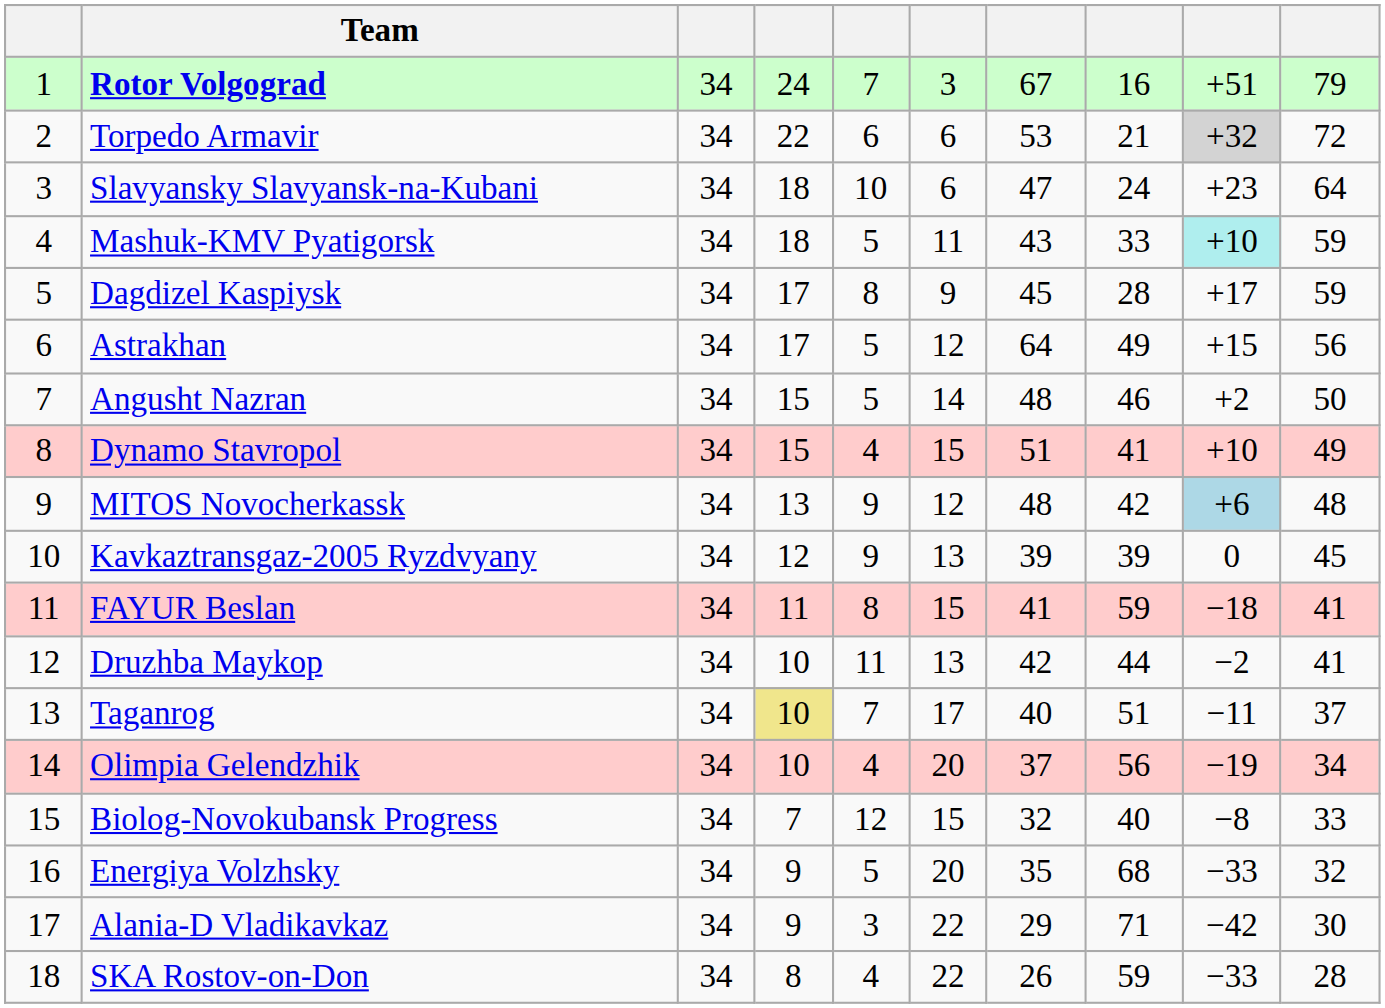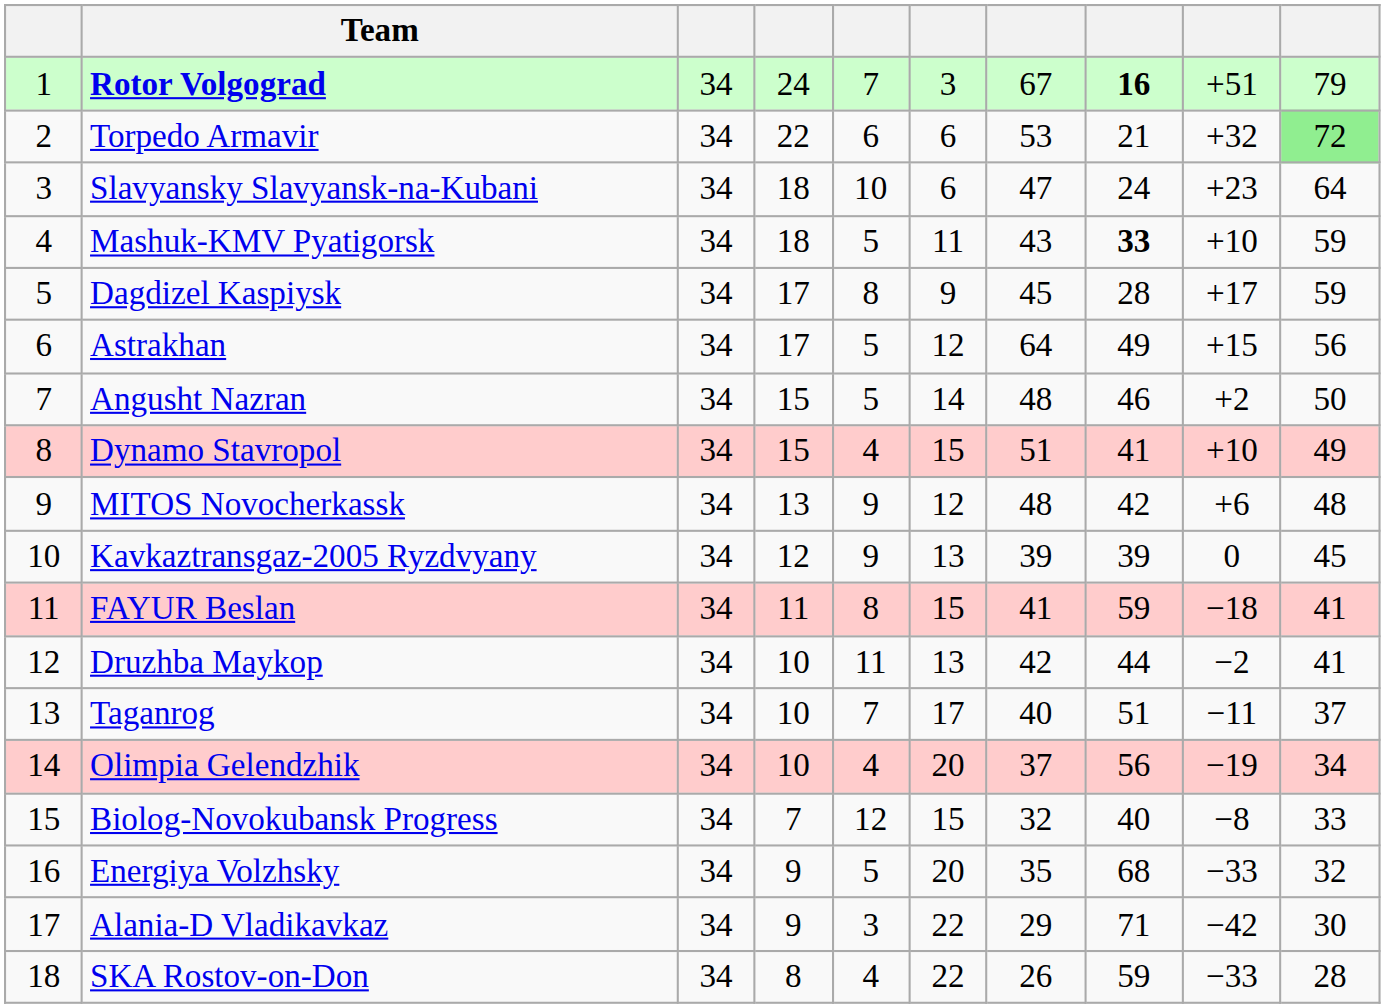(1134, 83) normal -> (1134, 83) bold
(1232, 135) lightgrey background -> (1232, 135) no background
(1330, 135) no background -> (1330, 135) lightgreen background
(1134, 240) normal -> (1134, 240) bold
(1232, 240) paleturquoise background -> (1232, 240) no background
(1232, 503) lightblue background -> (1232, 503) no background
(793, 713) khaki background -> (793, 713) no background
